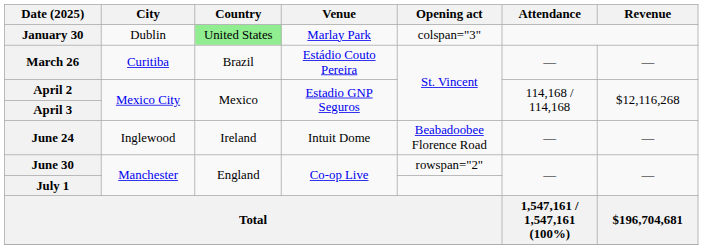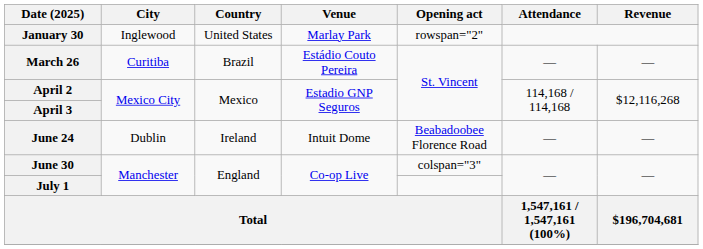(148, 34) Dublin -> (148, 34) Inglewood
(238, 34) lightgreen background -> (238, 34) no background
(449, 34) colspan="3" -> (449, 34) rowspan="2"
(148, 137) Inglewood -> (148, 137) Dublin
(449, 165) rowspan="2" -> (449, 165) colspan="3"
